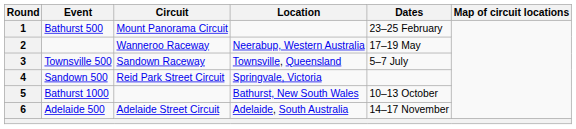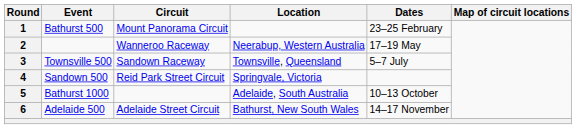(296, 94) Bathurst, New South Wales -> (291, 94) Adelaide, South Australia
(291, 110) Adelaide, South Australia -> (296, 110) Bathurst, New South Wales
